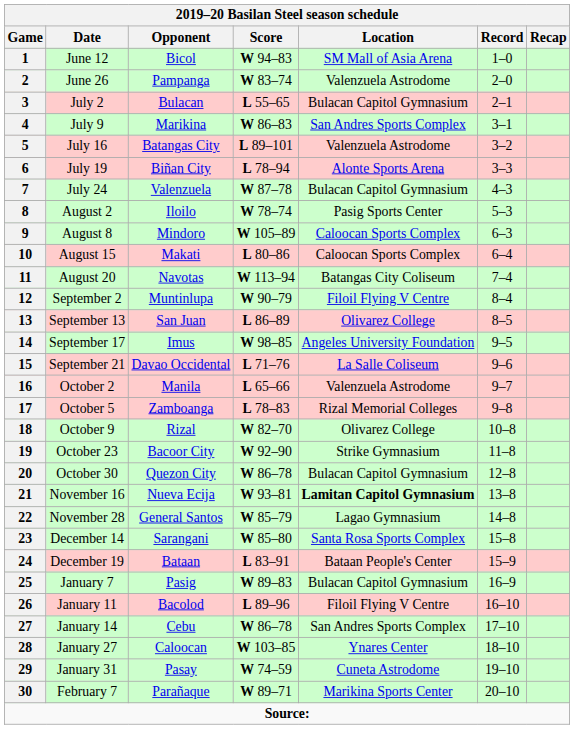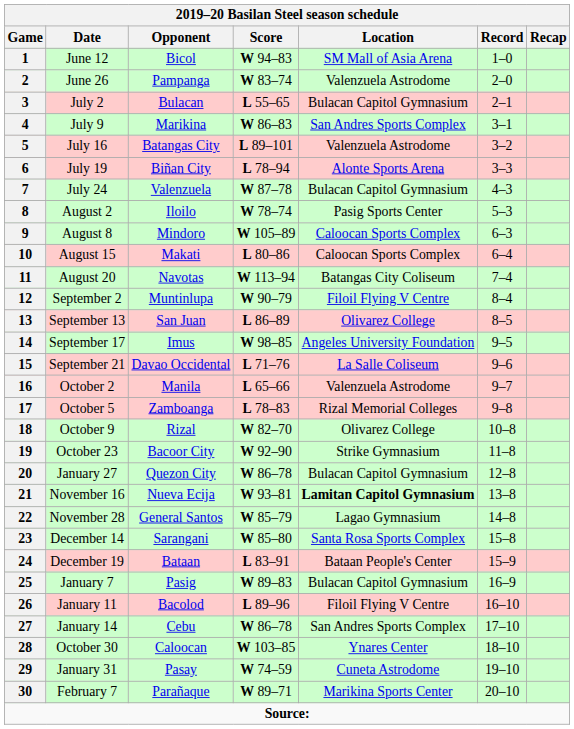(87, 473) October 30 -> (87, 473) January 27
(87, 648) January 27 -> (87, 648) October 30
